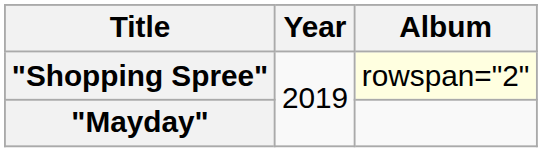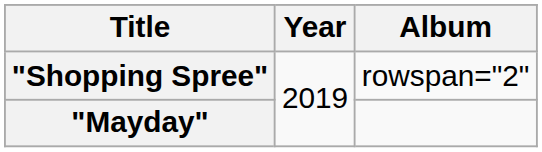(446, 75) lightyellow background -> (446, 75) no background
